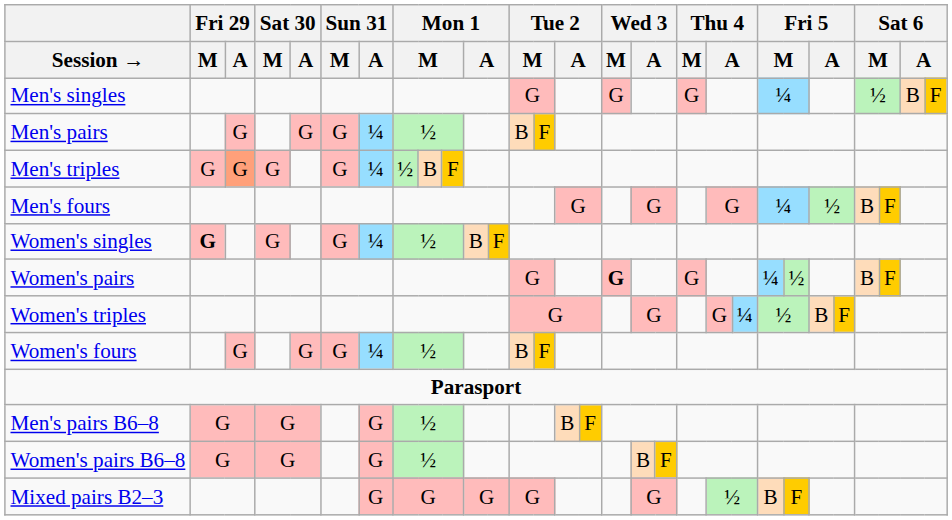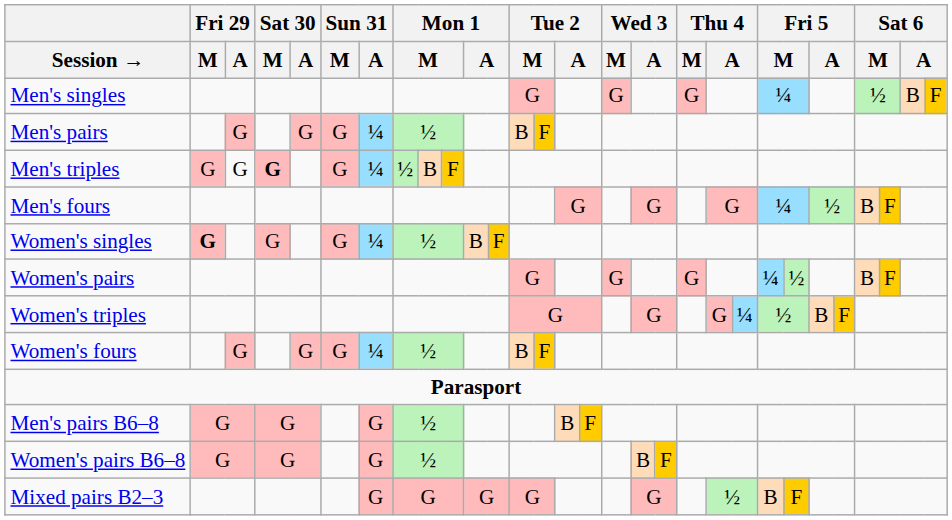(240, 168) lightsalmon background -> (240, 168) no background
(273, 168) normal -> (273, 168) bold
(616, 278) bold -> (616, 278) normal
